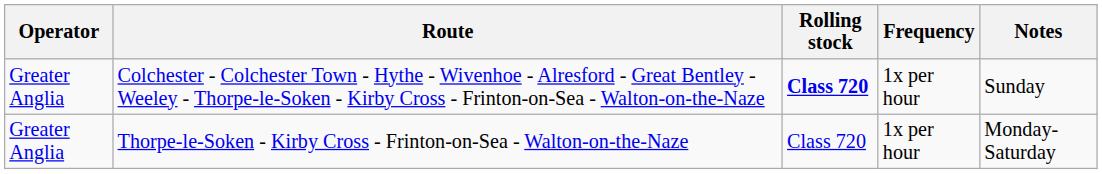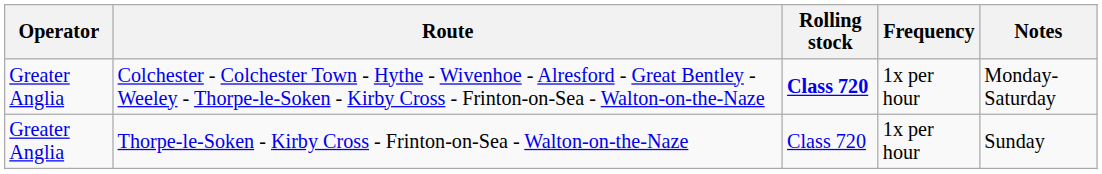(1015, 86) Sunday -> (1021, 86) Monday-Saturday
(1021, 141) Monday-Saturday -> (1015, 141) Sunday
